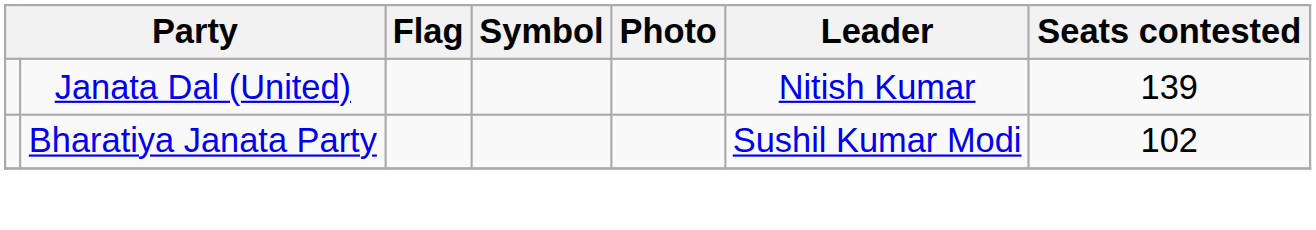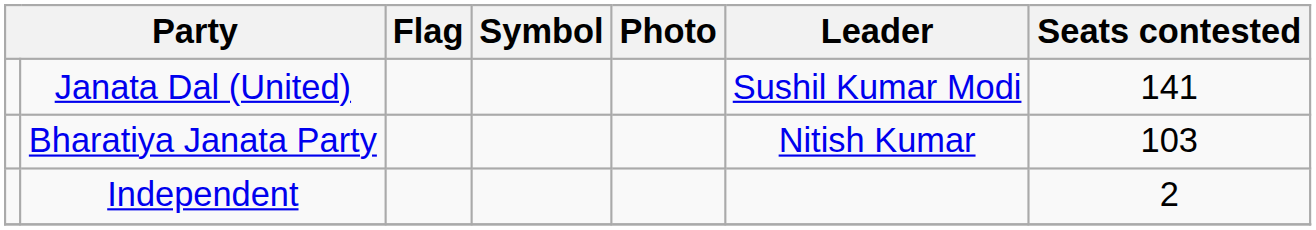(877, 86) Nitish Kumar -> (877, 86) Sushil Kumar Modi
(1169, 86) 139 -> (1169, 86) 141
(877, 140) Sushil Kumar Modi -> (877, 140) Nitish Kumar
(1169, 140) 102 -> (1169, 140) 103
+ row: (203, 195)
